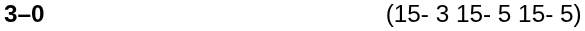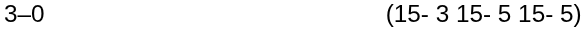(24, 14) bold -> (24, 14) normal
